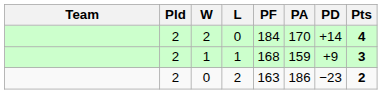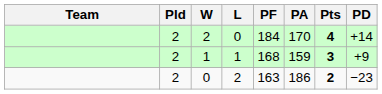columns swapped: (331, 15) <-> (362, 15)
